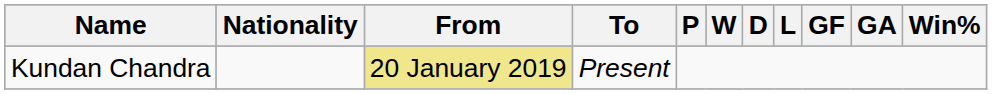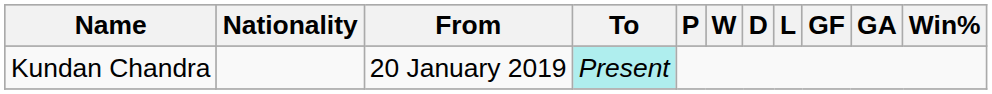(468, 67) khaki background -> (468, 67) no background
(624, 67) no background -> (624, 67) paleturquoise background
